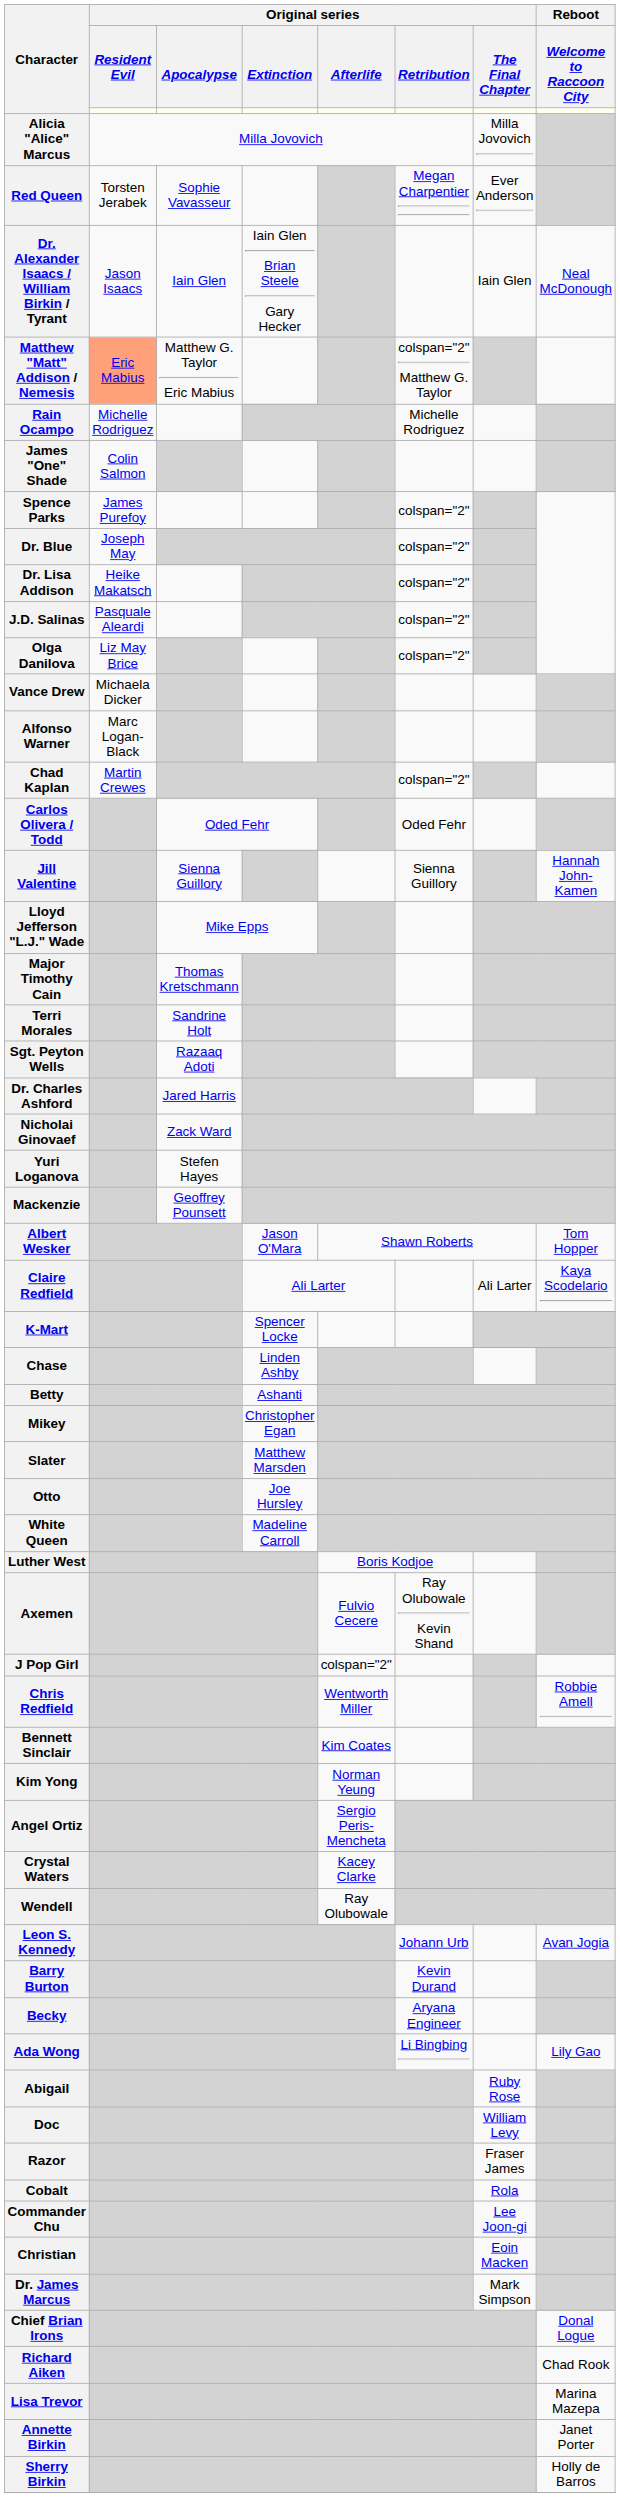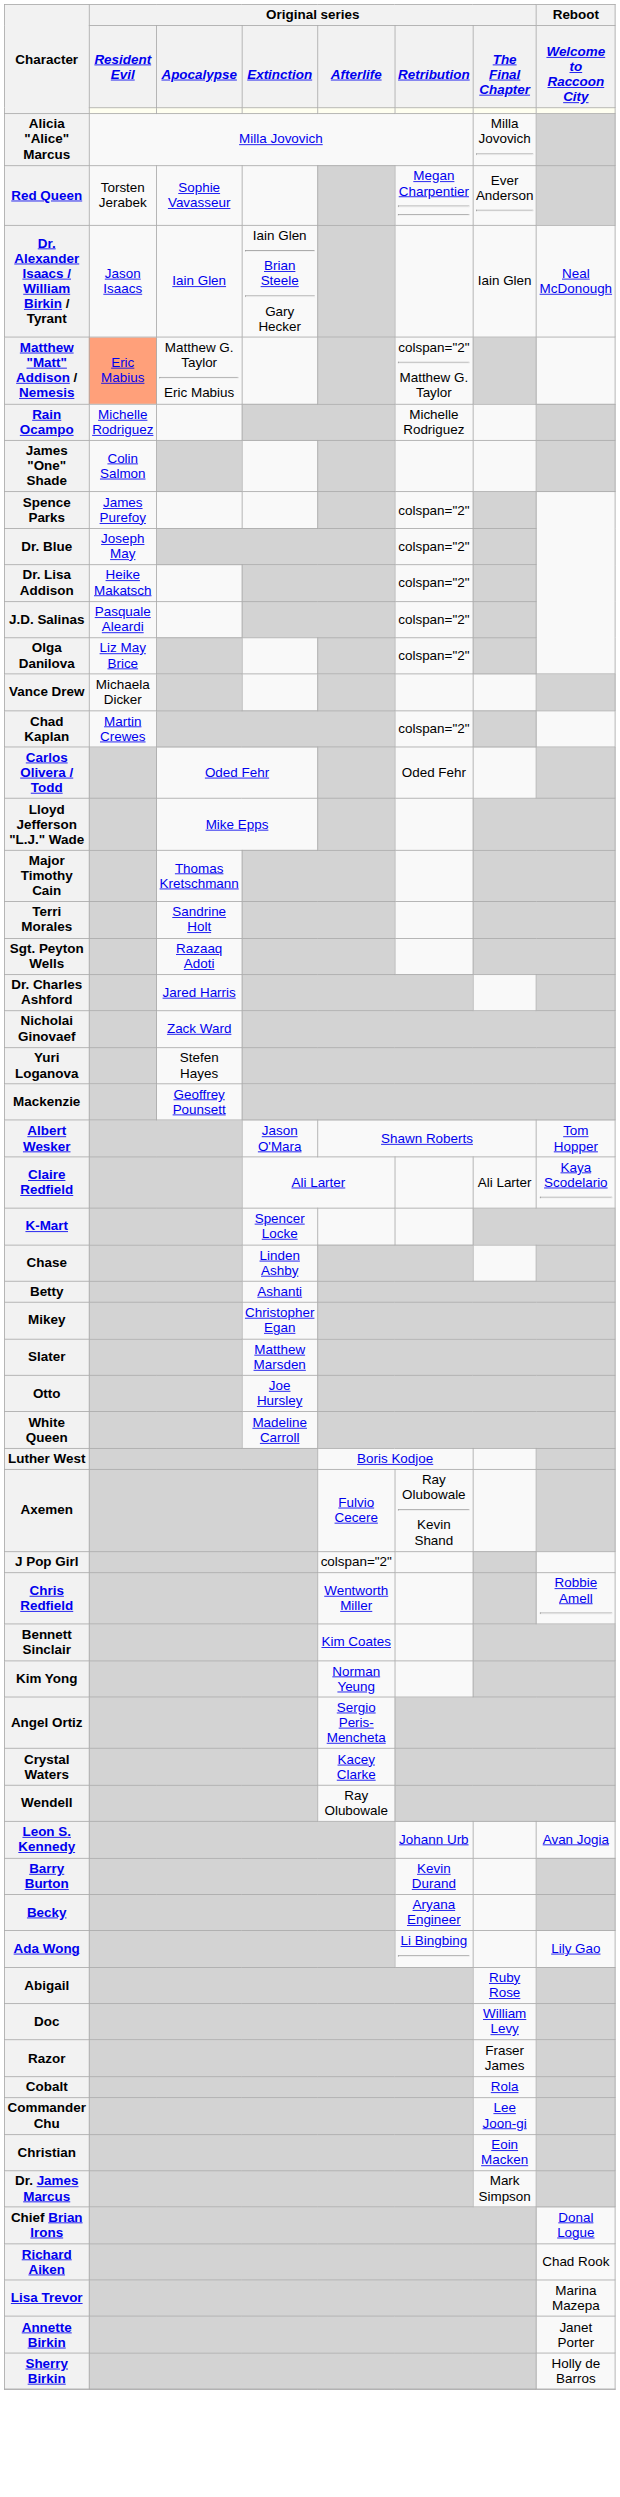- row: (47, 736)
- row: (47, 875)
